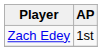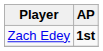(85, 36) normal -> (86, 36) bold
